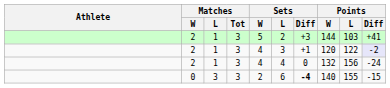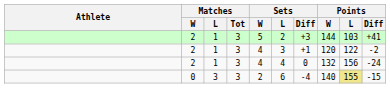(374, 50) lavender background -> (374, 50) no background
(306, 77) bold -> (306, 77) normal
(351, 77) no background -> (351, 77) khaki background
